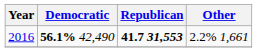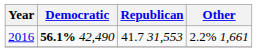(152, 36) bold -> (152, 36) normal
